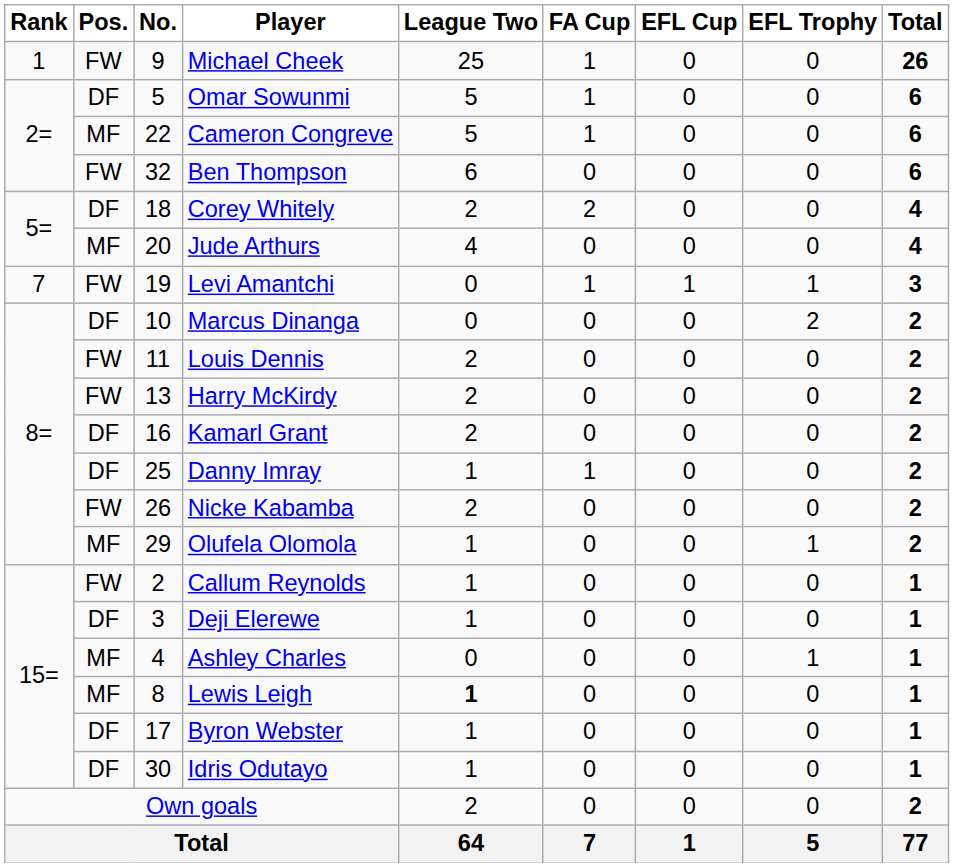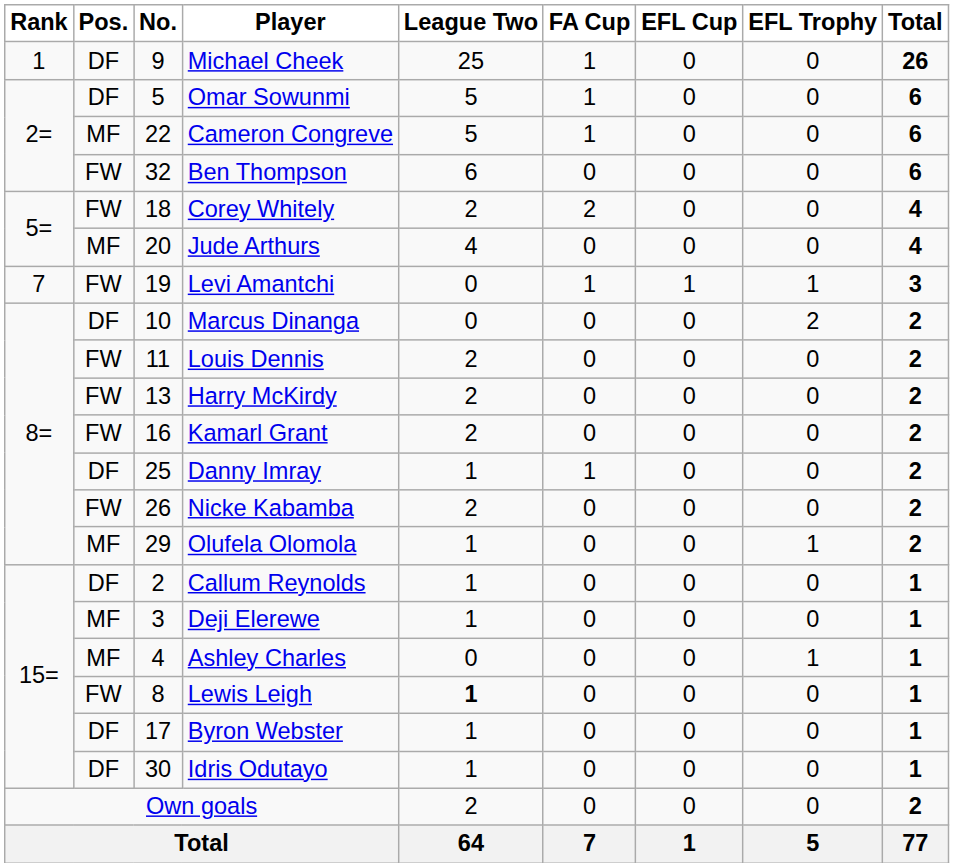(103, 60) FW -> (103, 60) DF
(103, 209) DF -> (103, 209) FW
(103, 433) DF -> (103, 433) FW
(103, 582) FW -> (103, 582) DF
(103, 619) DF -> (103, 619) MF
(103, 694) MF -> (103, 694) FW
